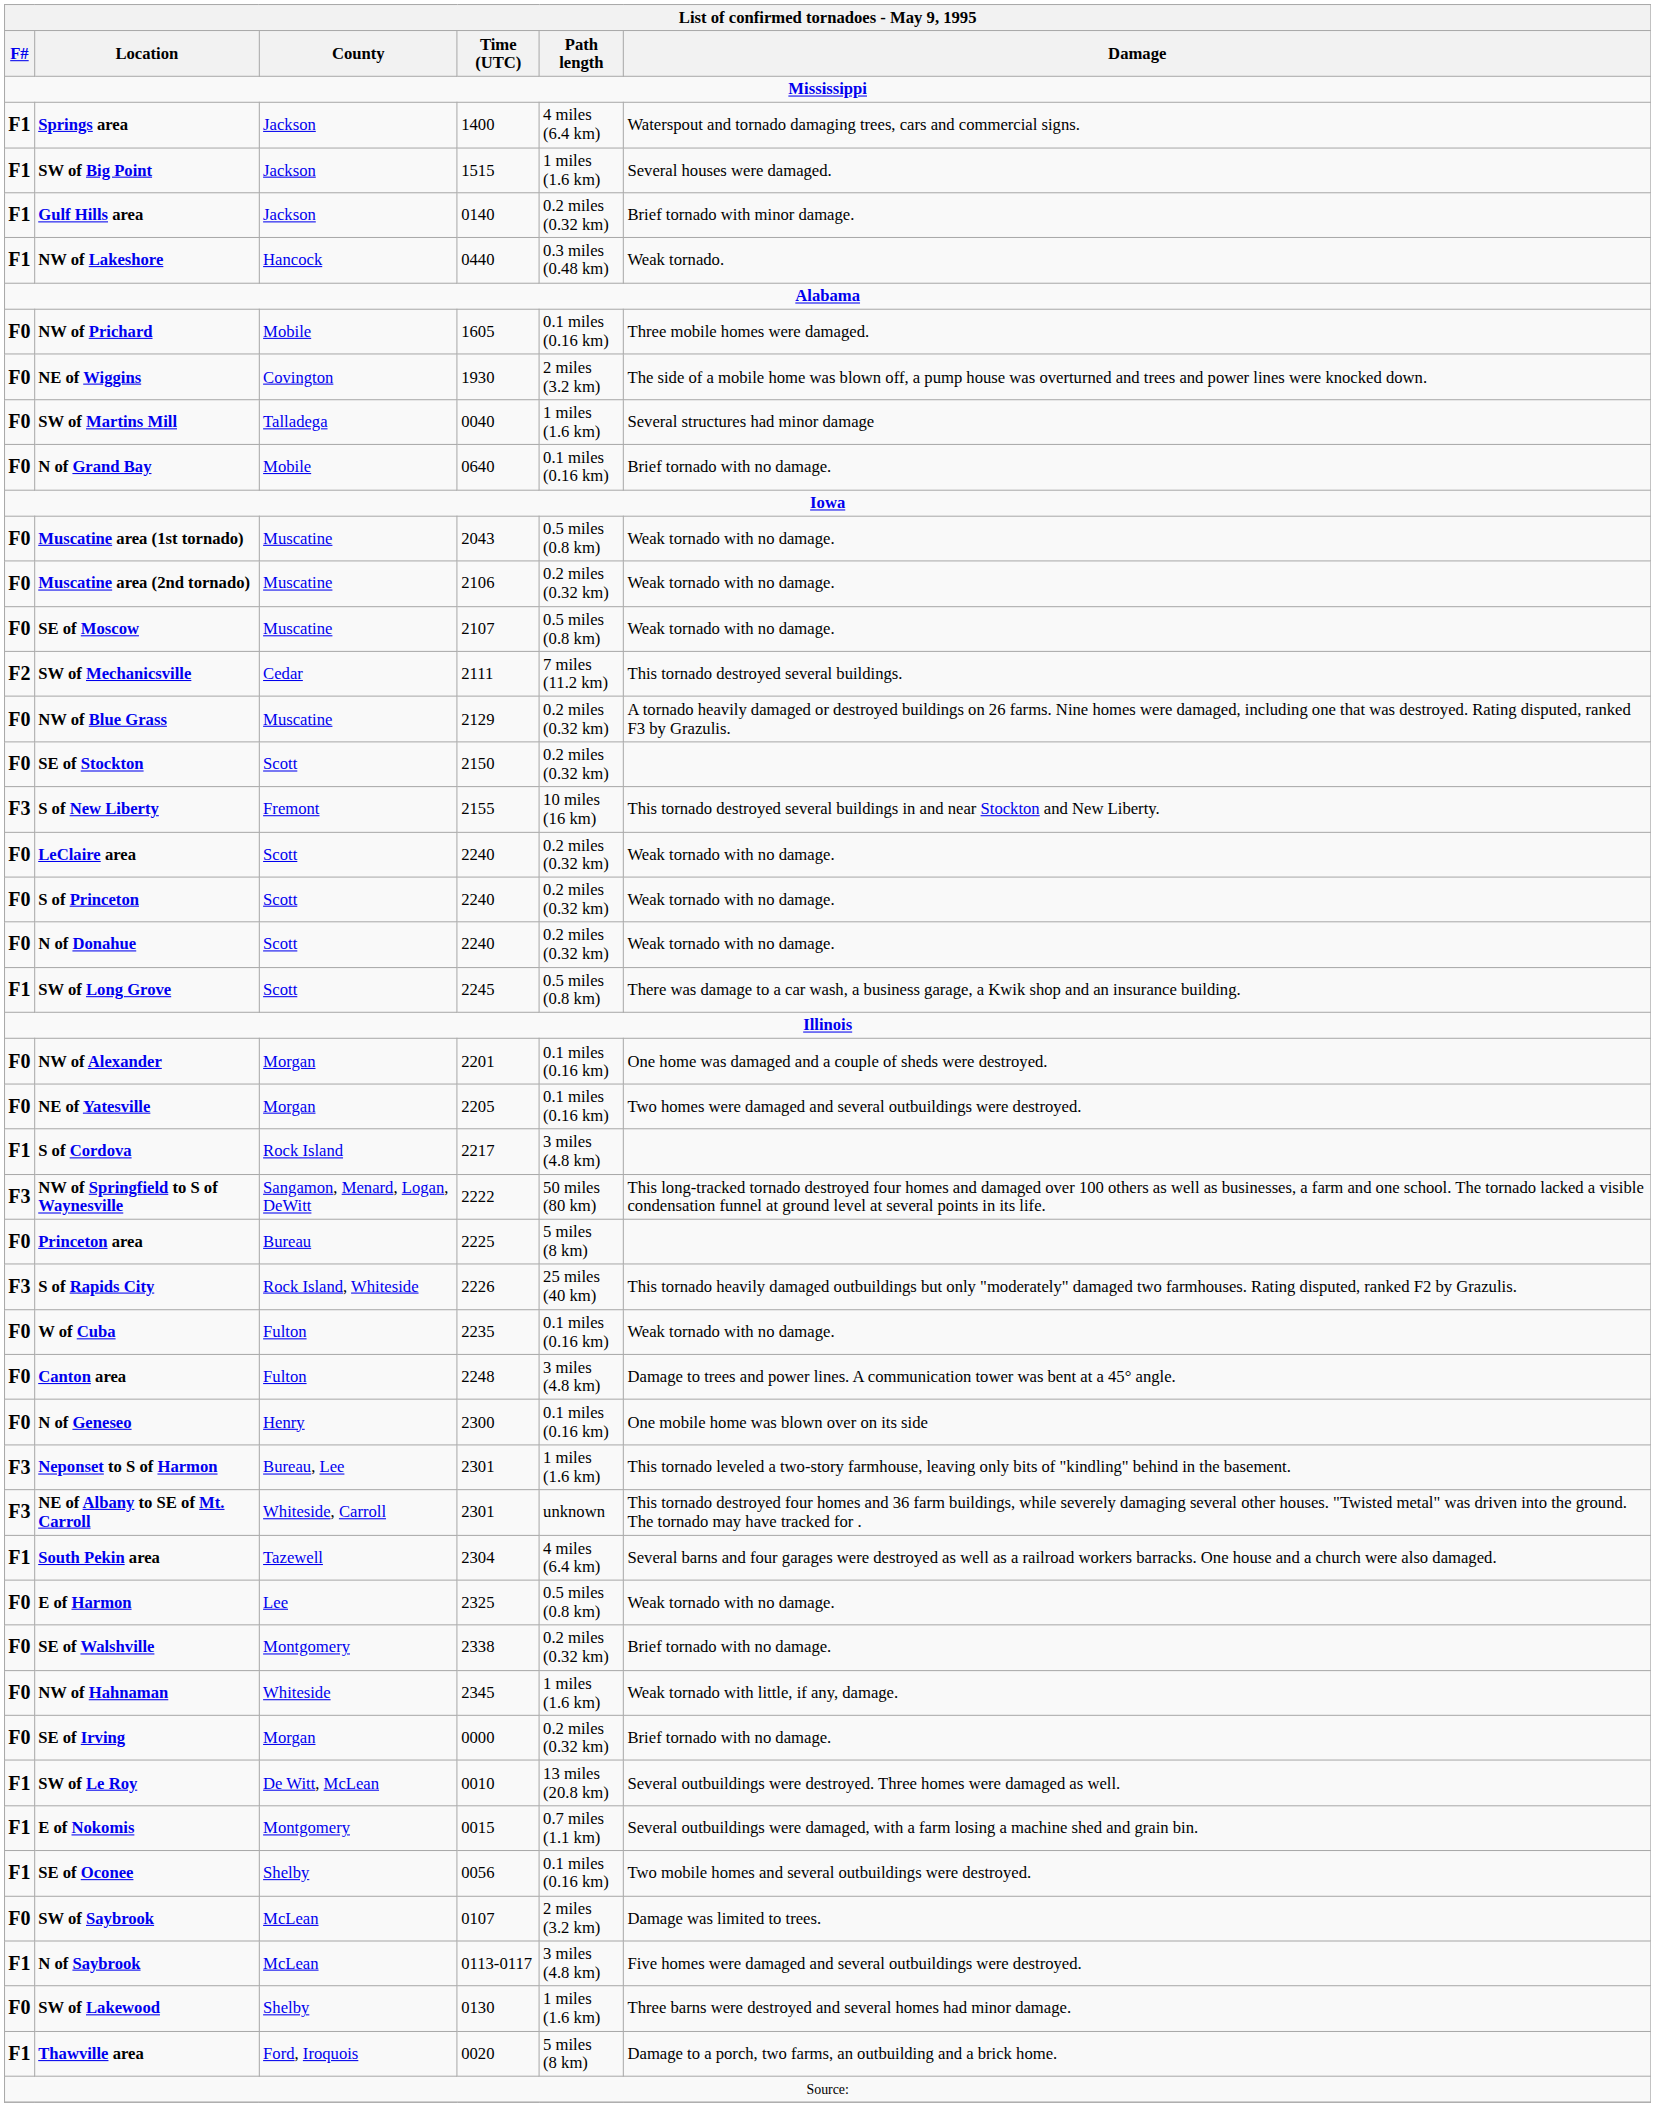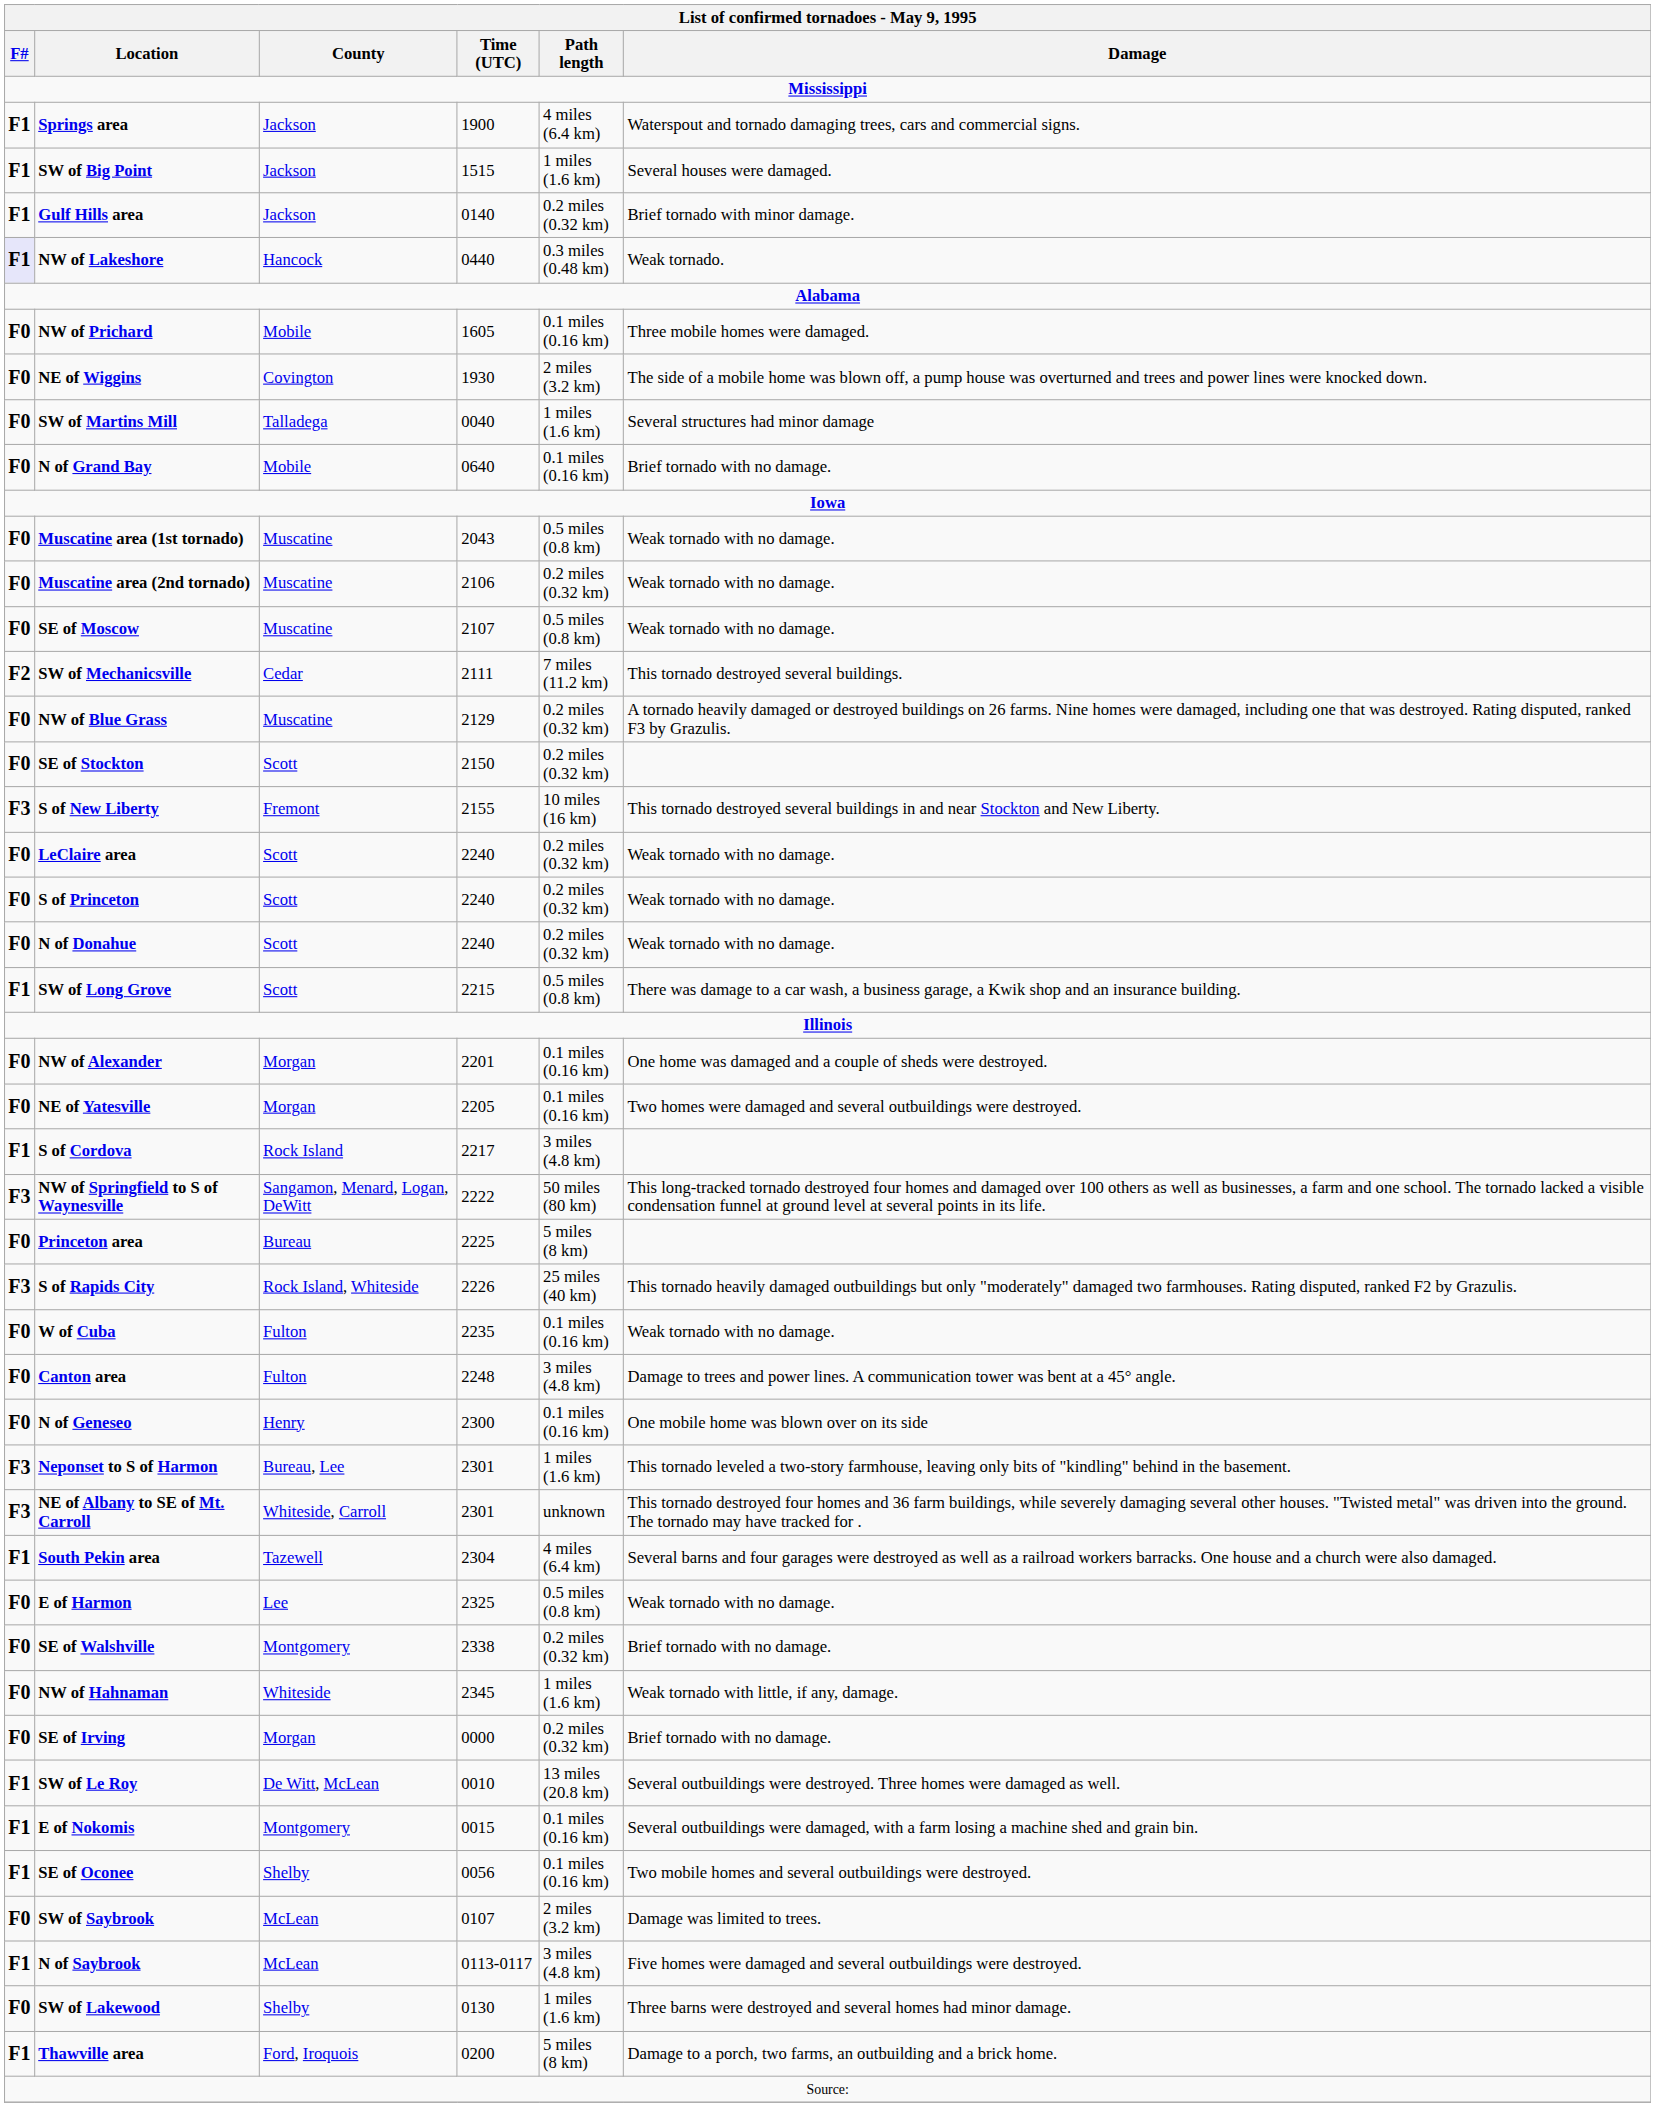(478, 124) 1400 -> (478, 124) 1900
(19, 260) no background -> (19, 260) lavender background
(478, 989) 2245 -> (478, 989) 2215
(574, 1828) 0.7 miles (1.1 km) -> (576, 1828) 0.1 miles (0.16 km)
(478, 2053) 0020 -> (478, 2053) 0200
